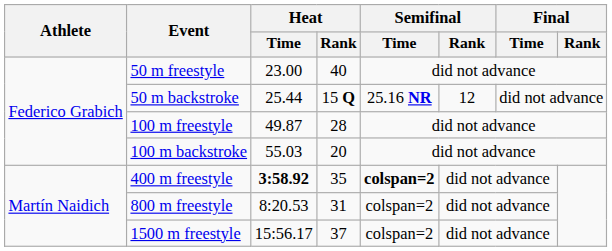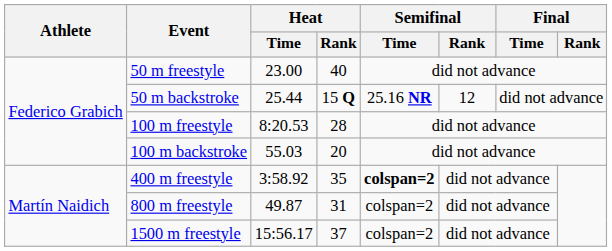(284, 125) 49.87 -> (284, 125) 8:20.53
(284, 179) bold -> (284, 179) normal
(284, 206) 8:20.53 -> (284, 206) 49.87
